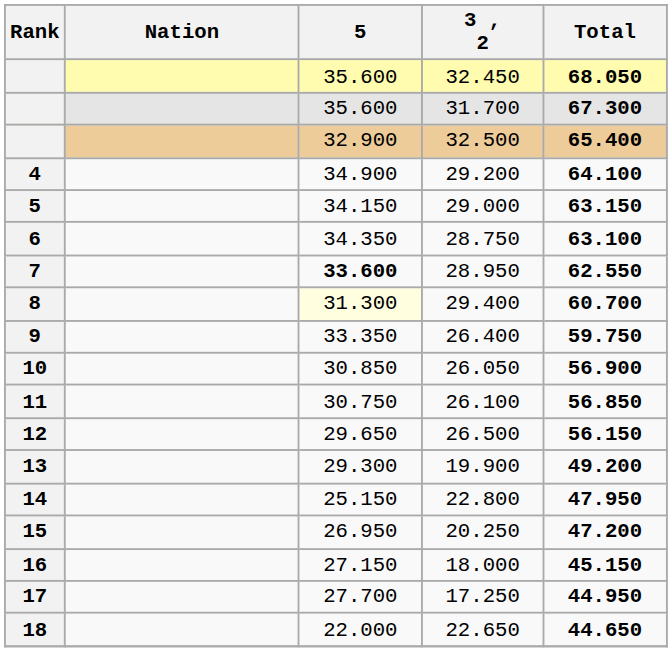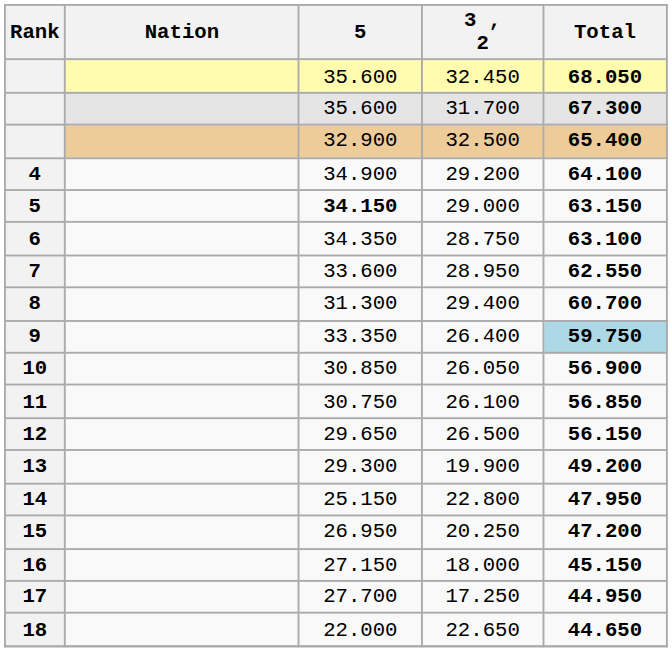(360, 206) normal -> (360, 206) bold
(360, 272) bold -> (360, 272) normal
(360, 304) lightyellow background -> (360, 304) no background
(605, 337) no background -> (605, 337) lightblue background
